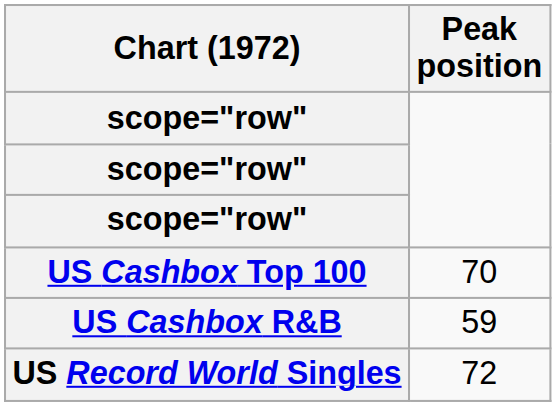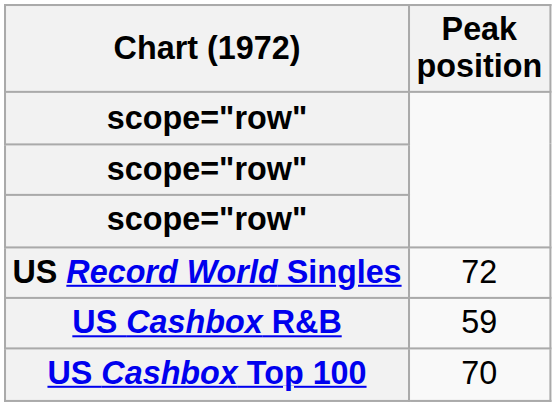rows swapped: (207, 271) <-> (207, 374)
